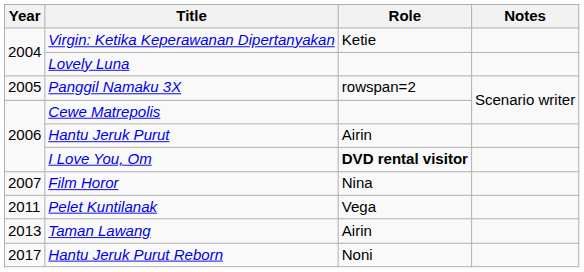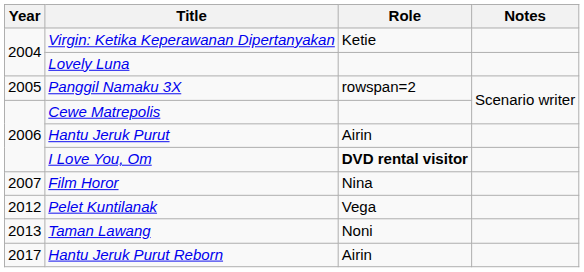(24, 207) 2011 -> (25, 207) 2012
(357, 231) Airin -> (357, 231) Noni
(357, 254) Noni -> (357, 254) Airin
